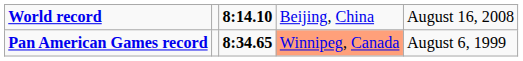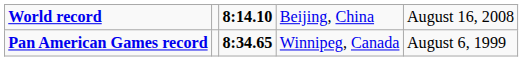(340, 42) lightsalmon background -> (340, 42) no background
